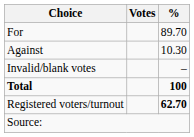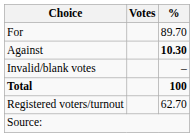(174, 50) normal -> (174, 50) bold
(174, 104) bold -> (174, 104) normal
